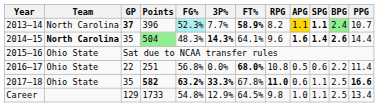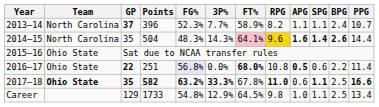(191, 25) paleturquoise background -> (191, 25) no background
(250, 25) bold -> (250, 25) normal
(300, 25) gold background -> (300, 25) no background
(320, 25) bold -> (320, 25) normal
(339, 25) lightgreen background -> (339, 25) no background
(83, 39) bold -> (83, 39) normal
(150, 39) lightgreen background -> (150, 39) no background
(221, 39) bold -> (221, 39) normal
(250, 39) no background -> (250, 39) pink background
(275, 39) no background -> (275, 39) gold background
(128, 67) normal -> (128, 67) bold
(191, 67) no background -> (191, 67) lavender background
(300, 67) normal -> (300, 67) bold
(72, 81) normal -> (72, 81) bold
(128, 81) normal -> (128, 81) bold
(320, 81) normal -> (320, 81) bold
